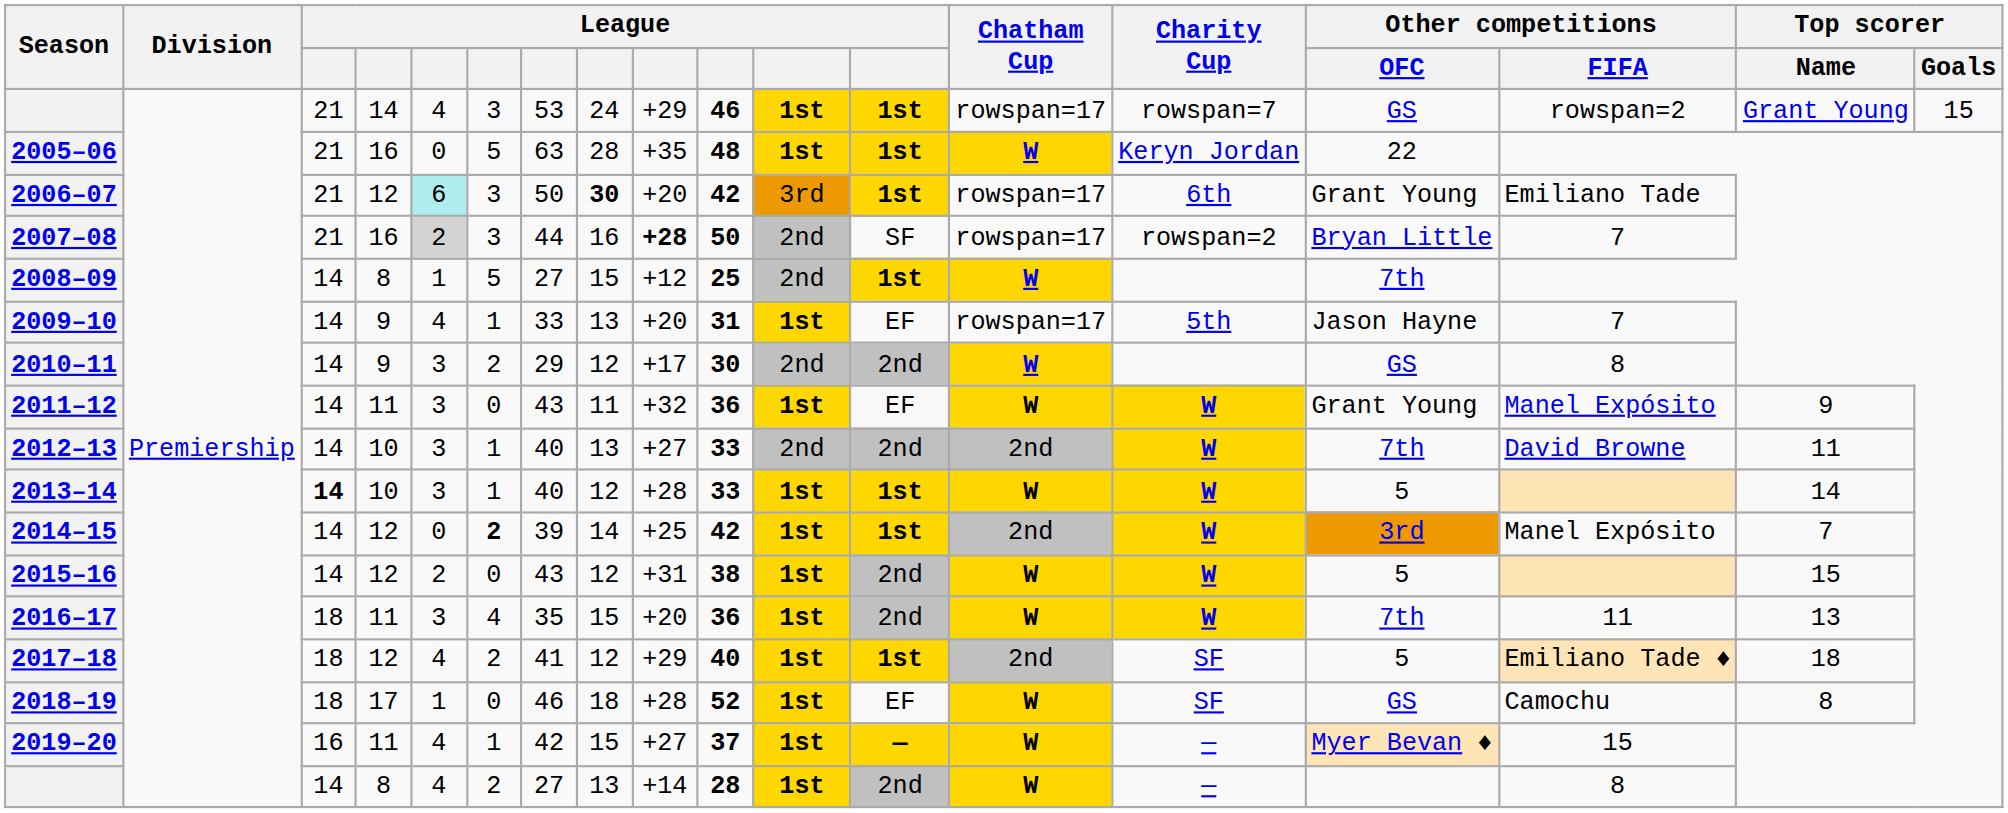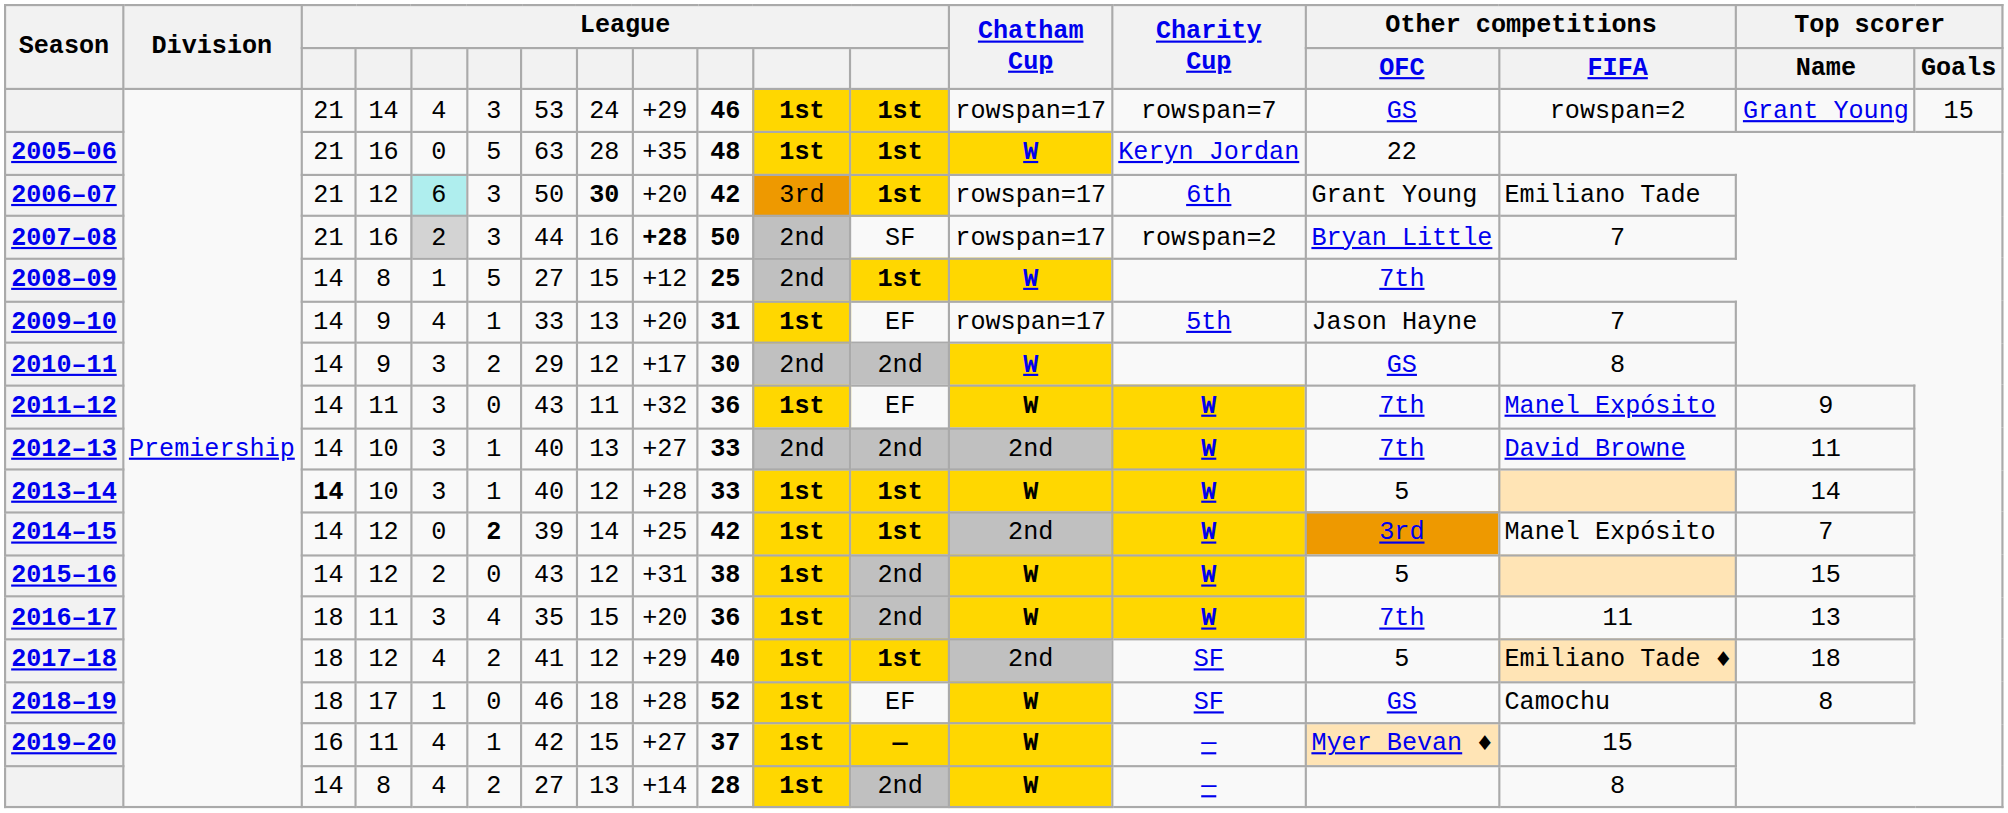(1394, 406) Grant Young -> (1402, 406) 7th
